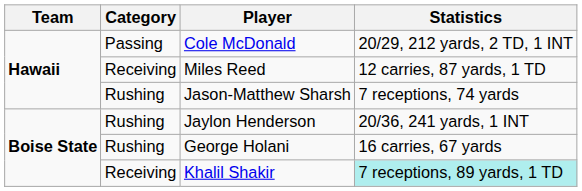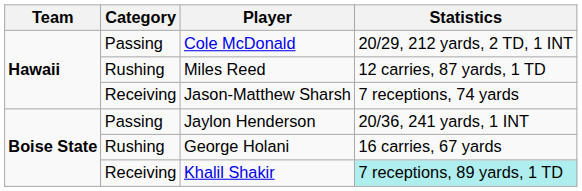(141, 69) Receiving -> (135, 69) Rushing
(135, 95) Rushing -> (141, 95) Receiving
(135, 121) Rushing -> (134, 121) Passing
